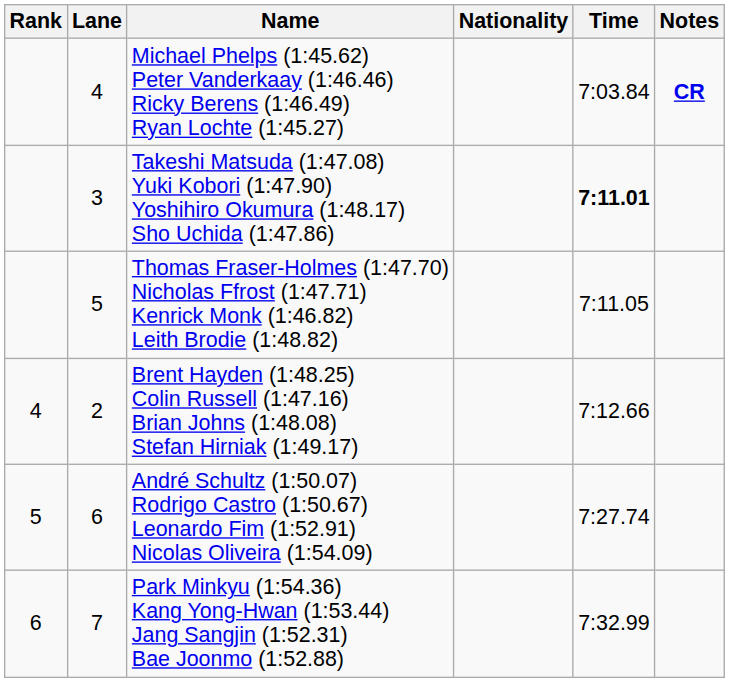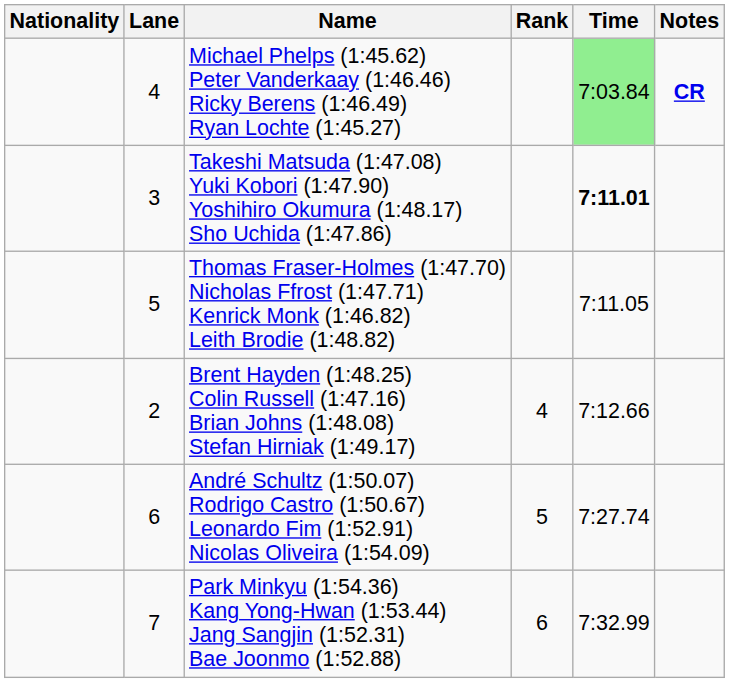columns swapped: (36, 21) <-> (513, 21)
(614, 91) no background -> (614, 91) lightgreen background
